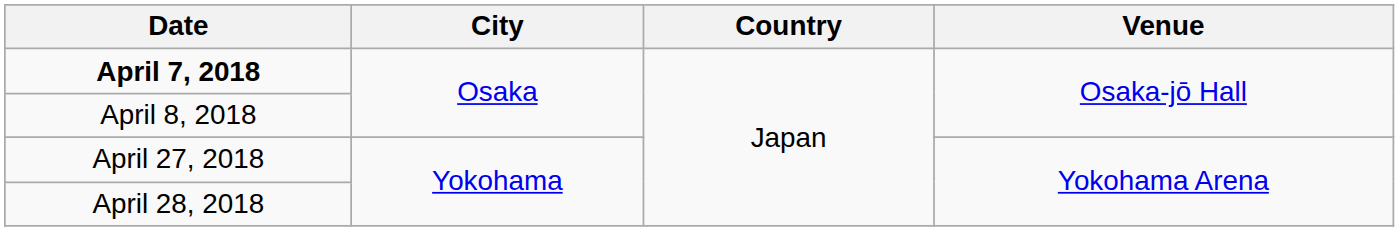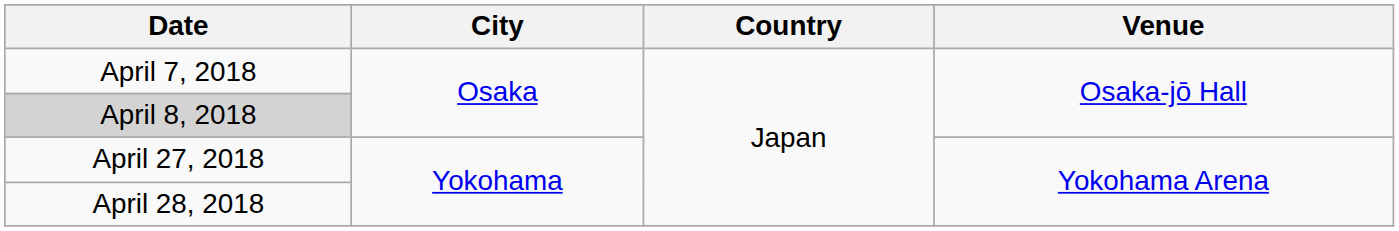(178, 70) bold -> (178, 70) normal
(178, 114) no background -> (178, 114) lightgrey background
